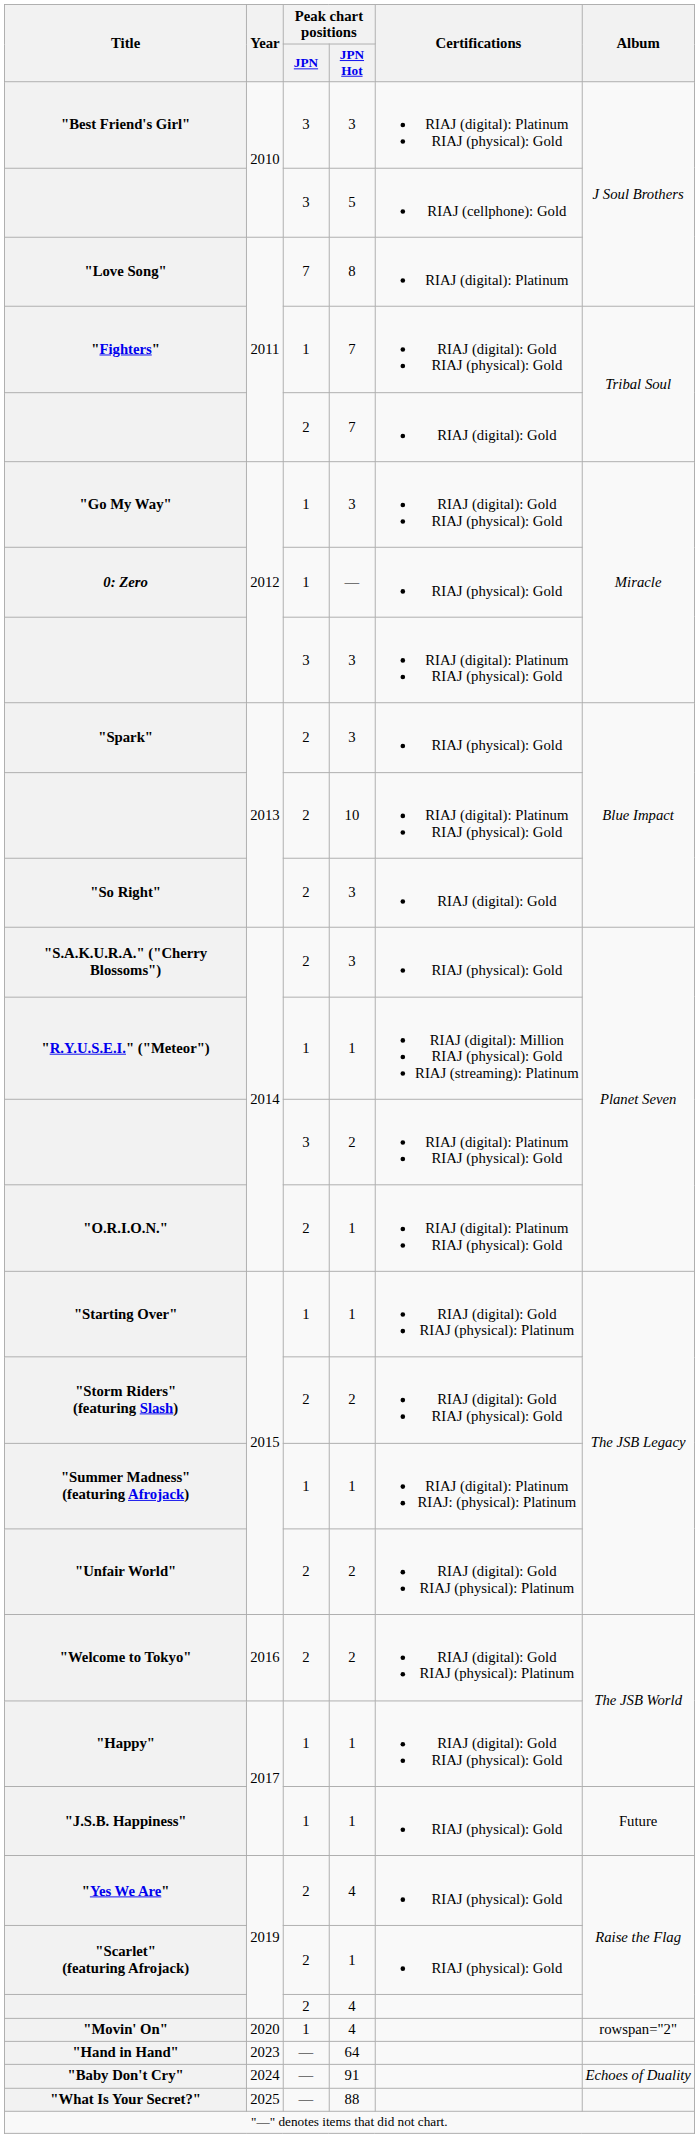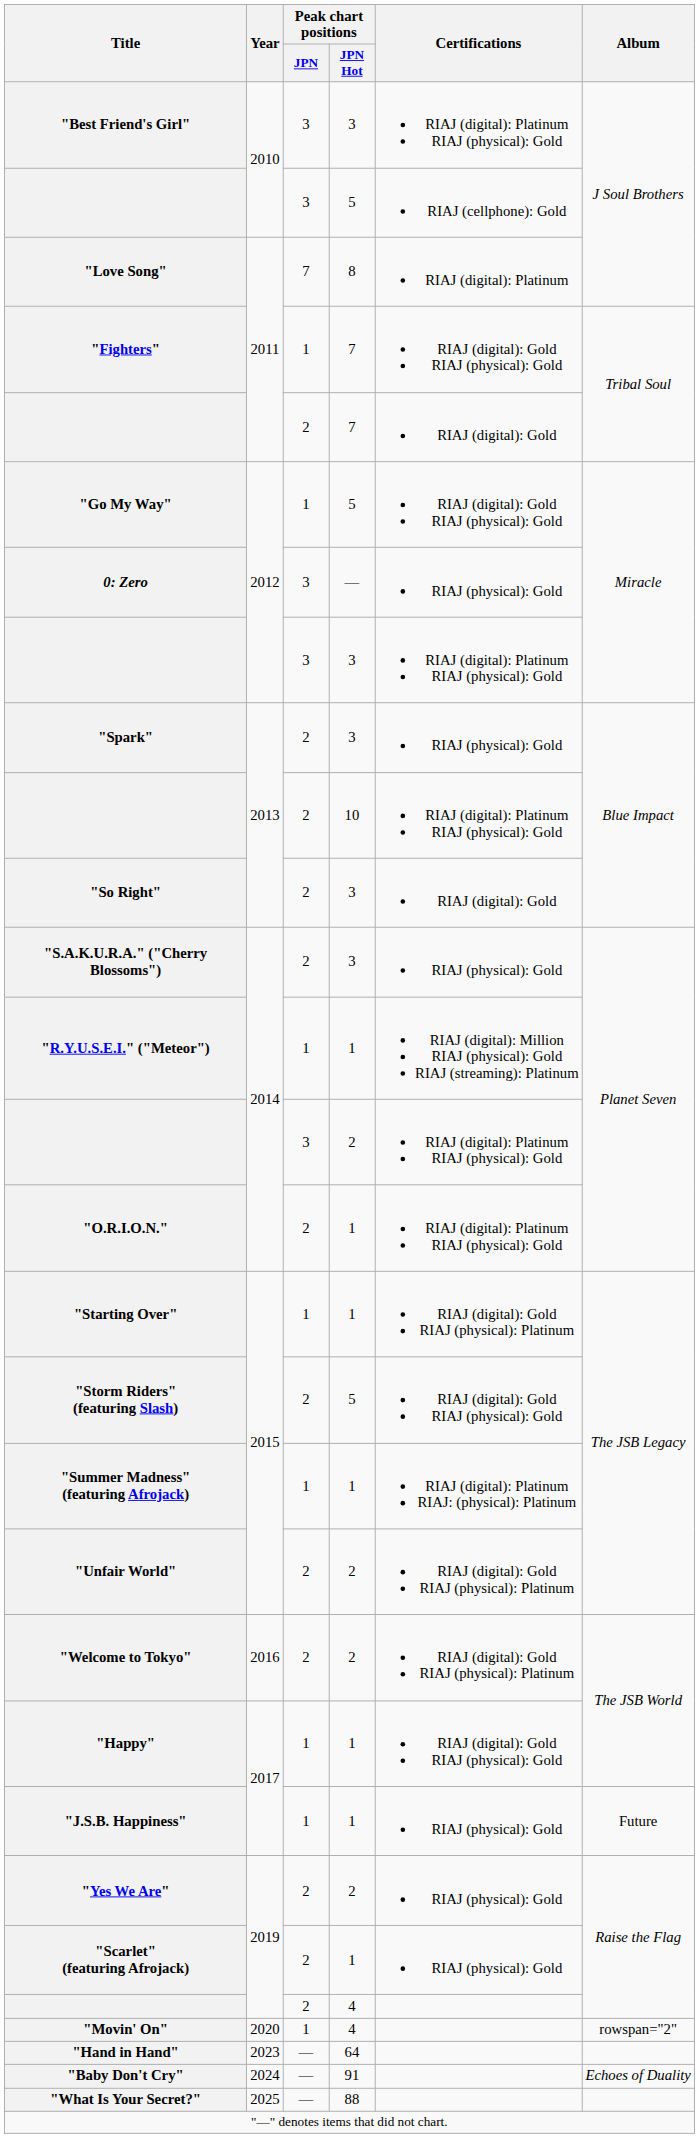(352, 504) 3 -> (352, 504) 5
(306, 582) 1 -> (306, 582) 3
(352, 1399) 2 -> (352, 1399) 5
(352, 1890) 4 -> (352, 1890) 2
